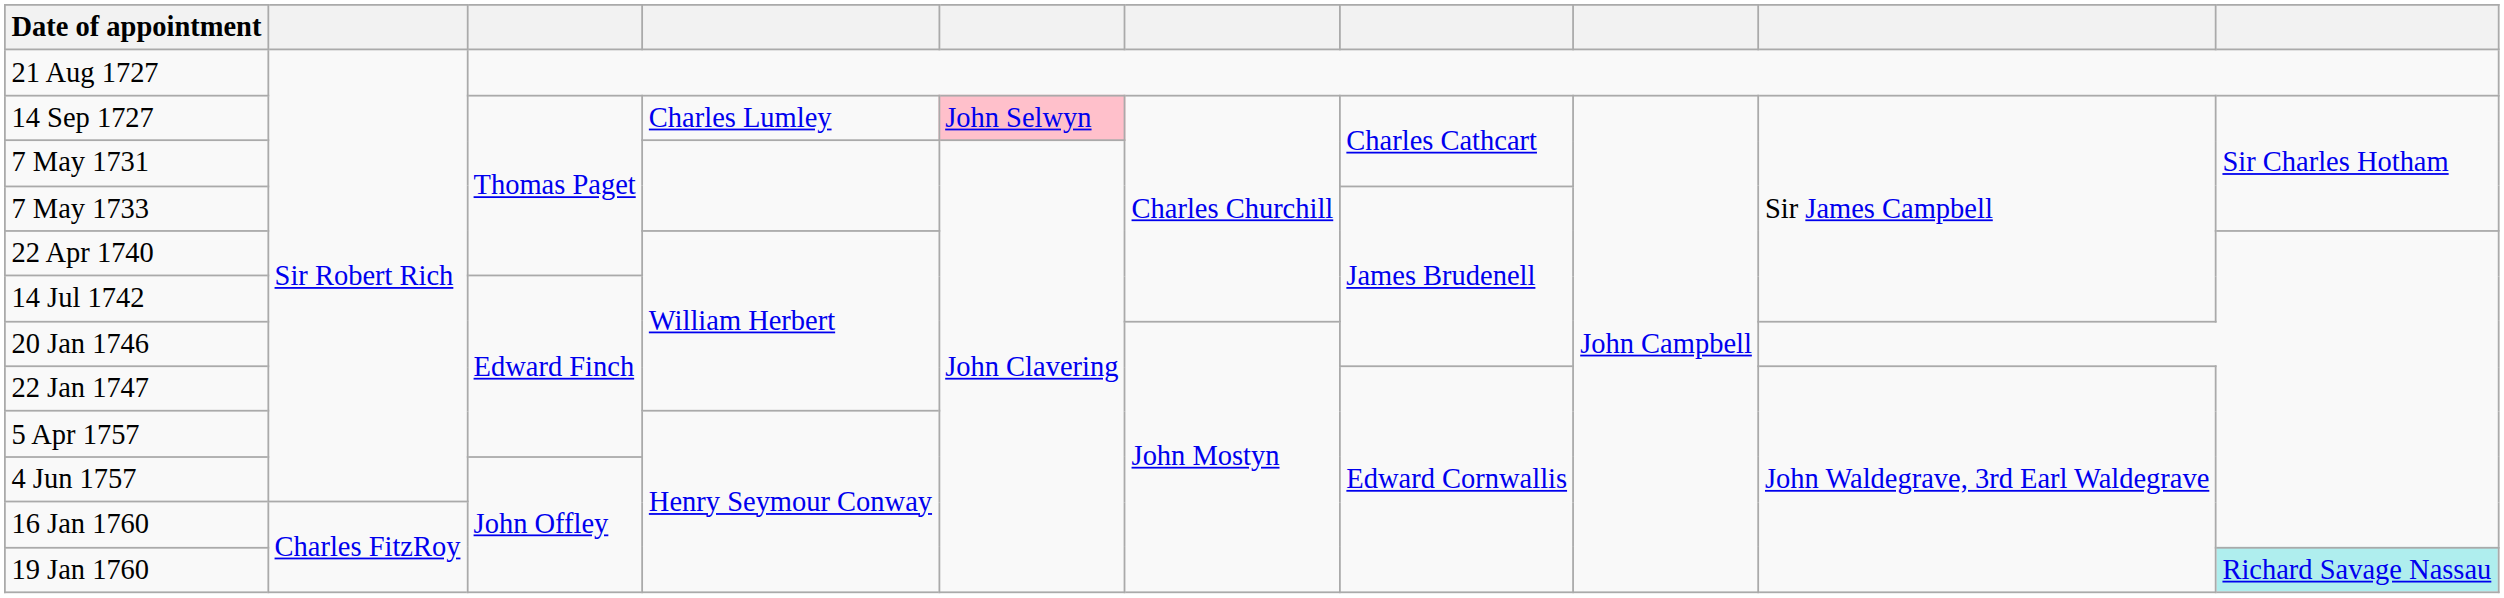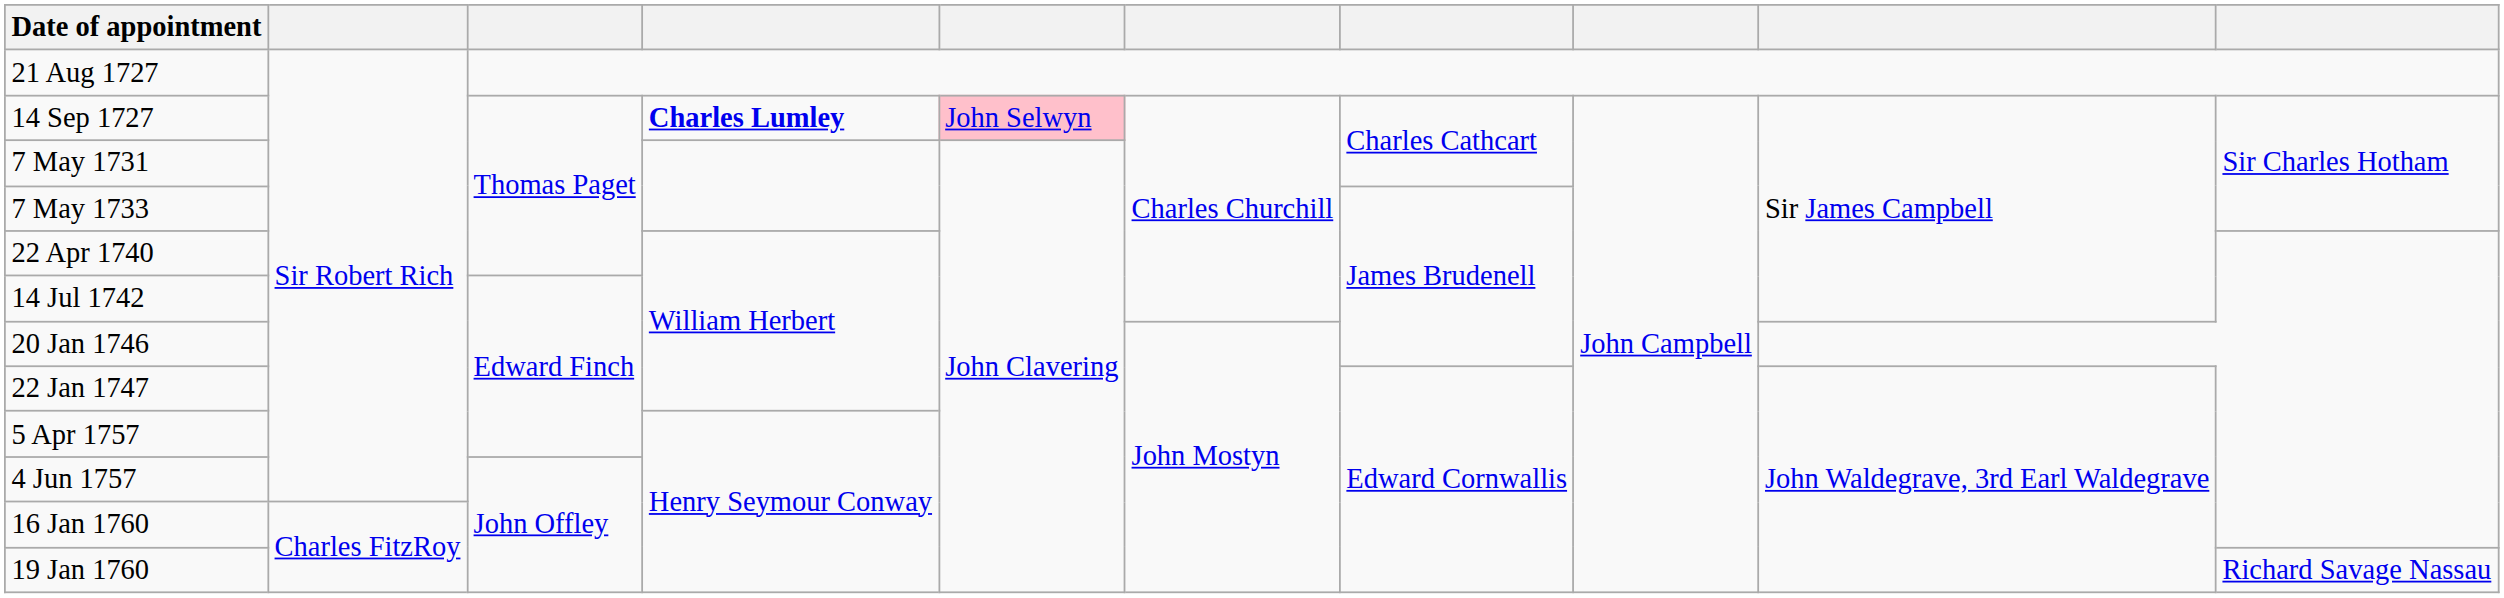(740, 117) normal -> (747, 117) bold
(2357, 569) paleturquoise background -> (2357, 569) no background
